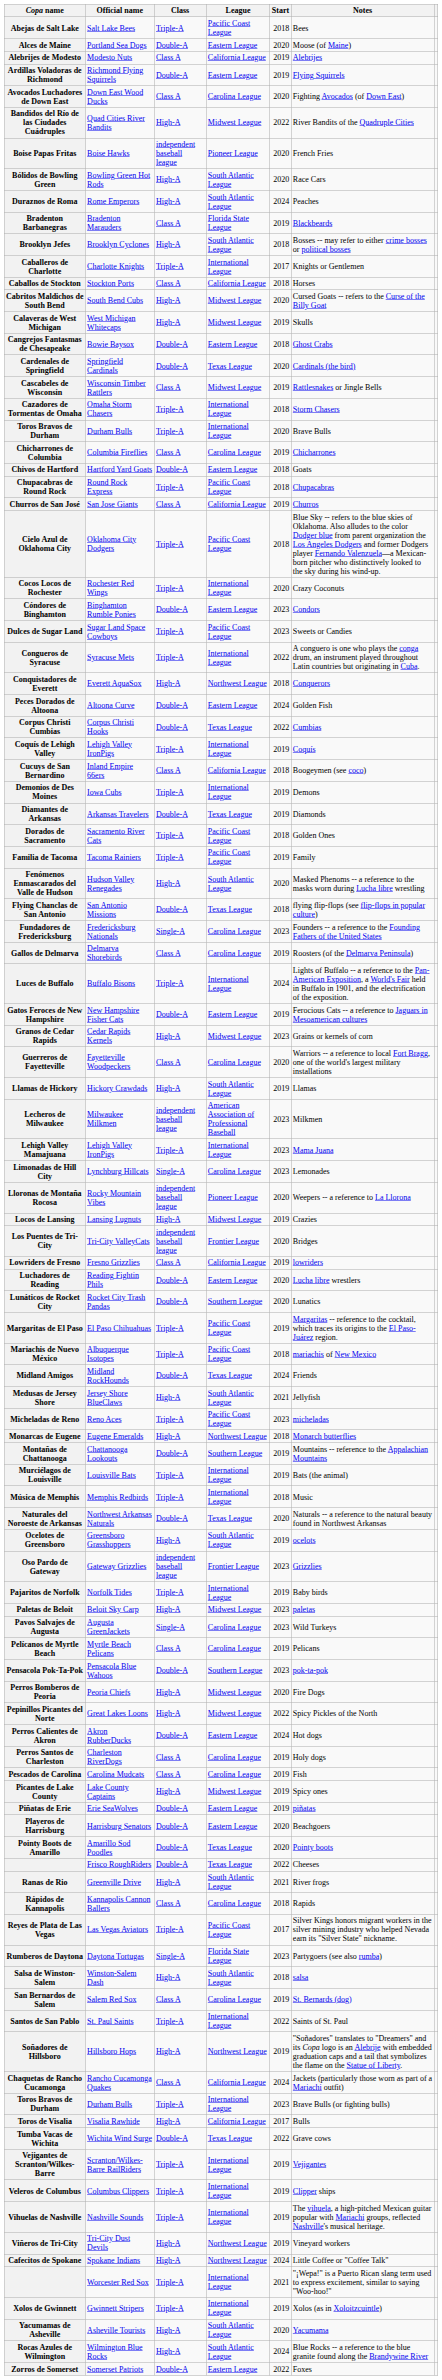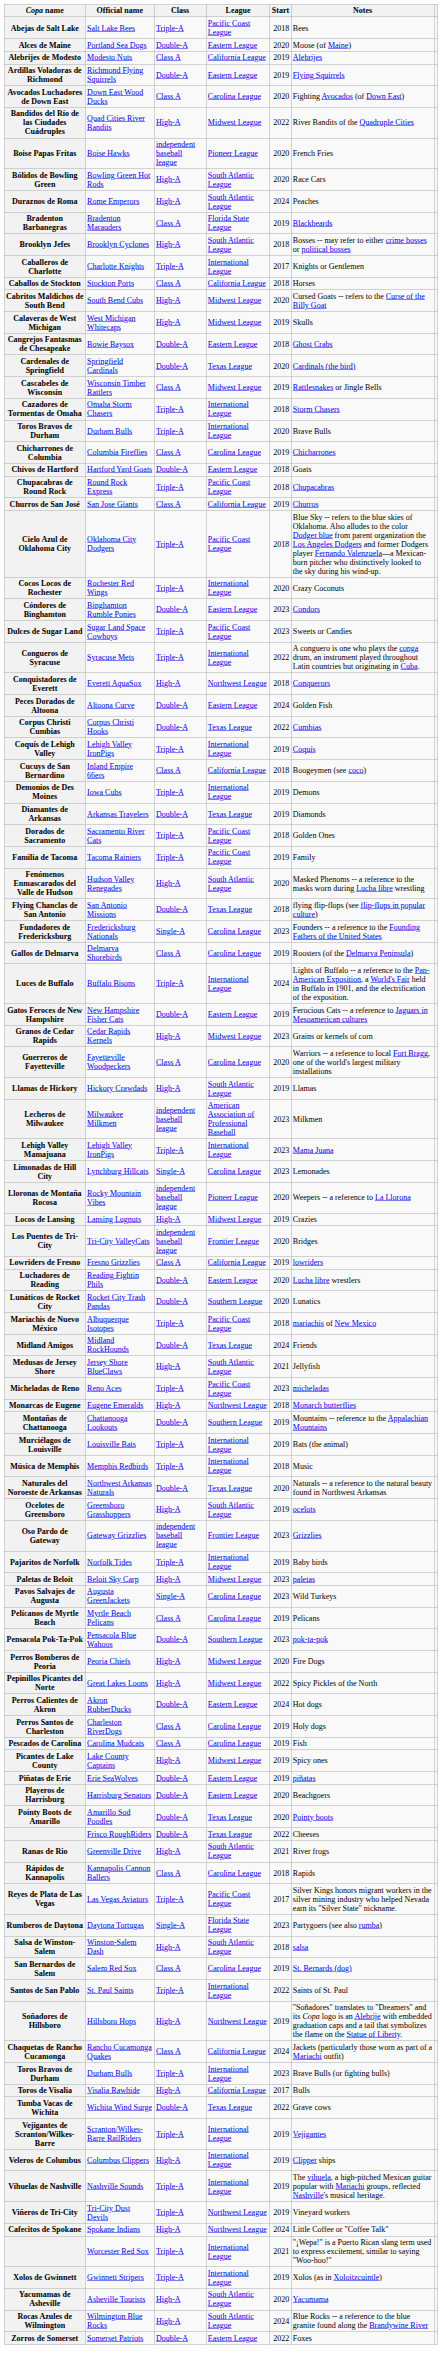- row: (45, 1328)
(170, 2191) Triple-A -> (168, 2160) High-A
(168, 2243) High-A -> (170, 2212) Triple-A
